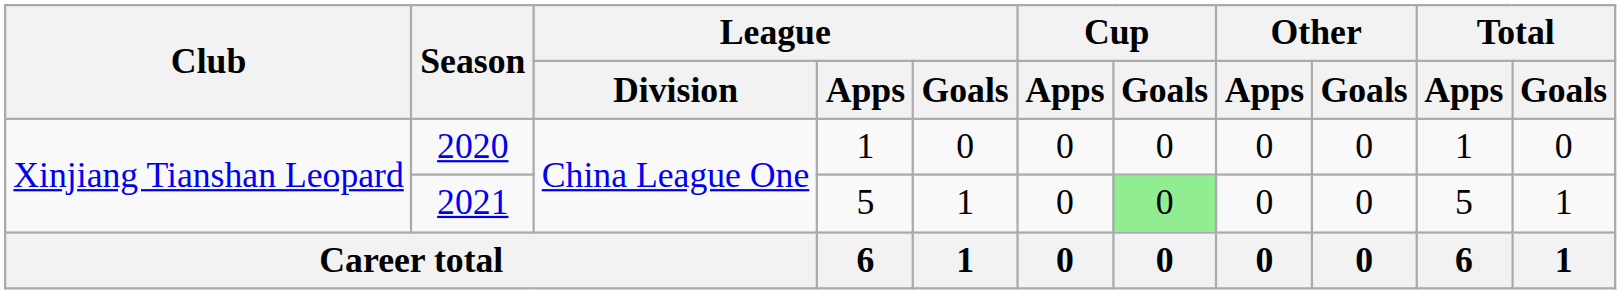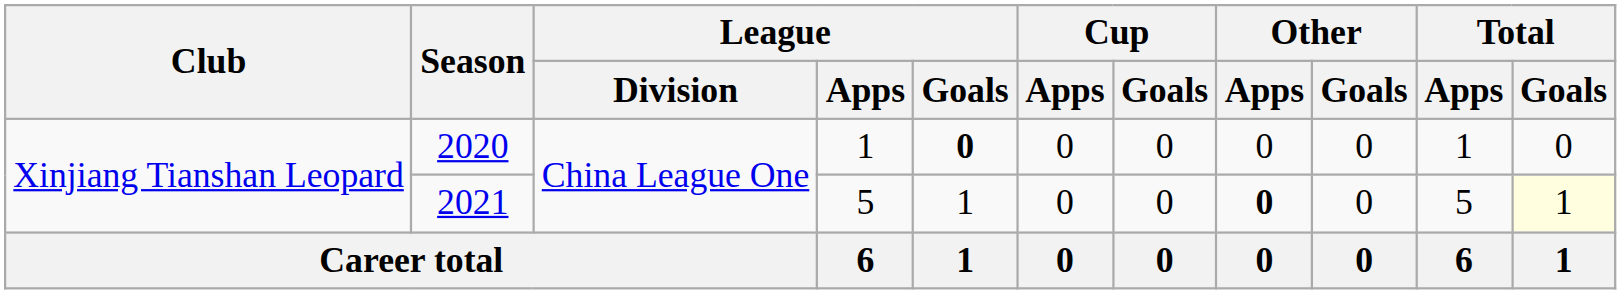(965, 145) normal -> (965, 145) bold
(1165, 202) lightgreen background -> (1165, 202) no background
(1264, 202) normal -> (1264, 202) bold
(1564, 202) no background -> (1564, 202) lightyellow background
